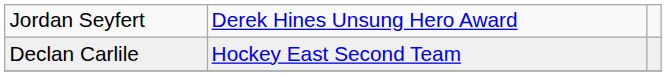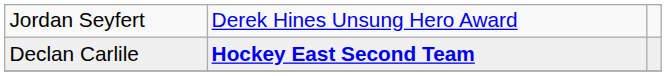(336, 53) normal -> (343, 53) bold
